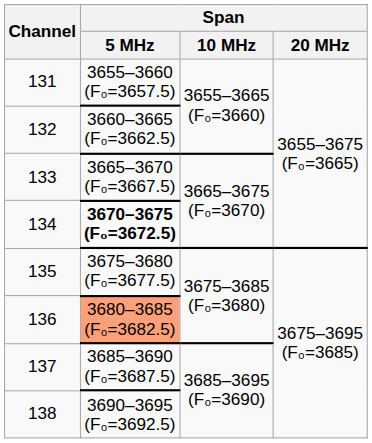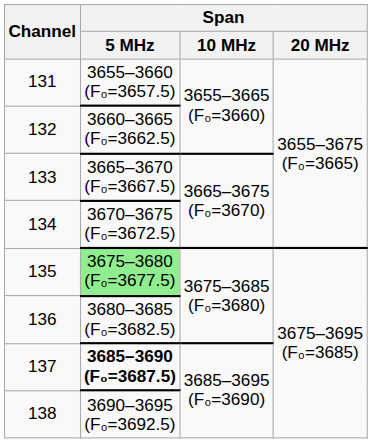(130, 224) bold -> (130, 224) normal
(130, 271) no background -> (130, 271) lightgreen background
(130, 319) lightsalmon background -> (130, 319) no background
(130, 366) normal -> (130, 366) bold
